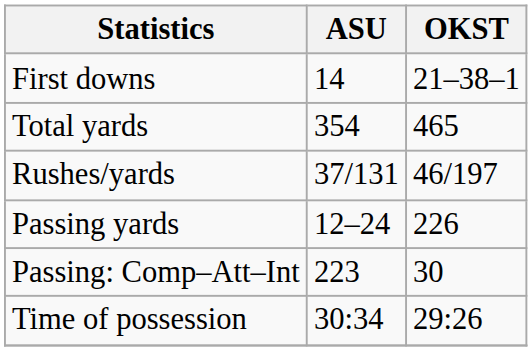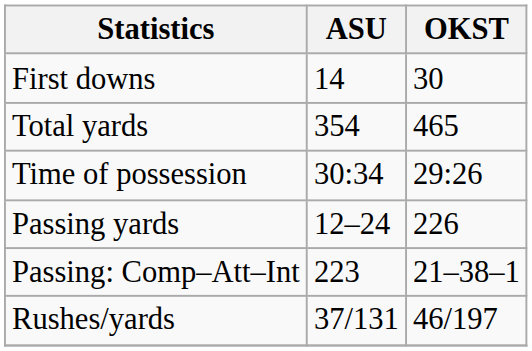(466, 77) 21–38–1 -> (428, 77) 30
rows swapped: (93, 174) <-> (129, 320)
(428, 271) 30 -> (466, 271) 21–38–1
